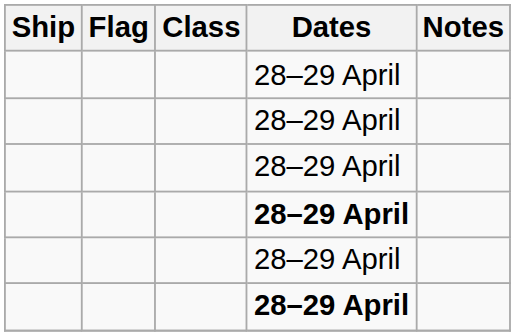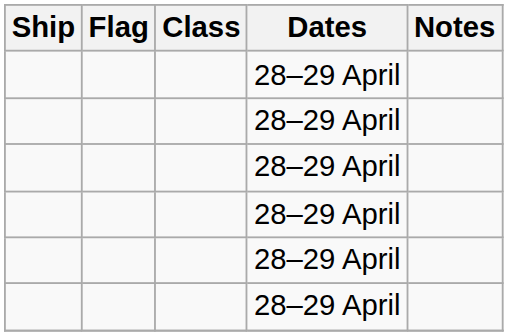(332, 213) bold -> (327, 213) normal
(332, 306) bold -> (327, 306) normal
